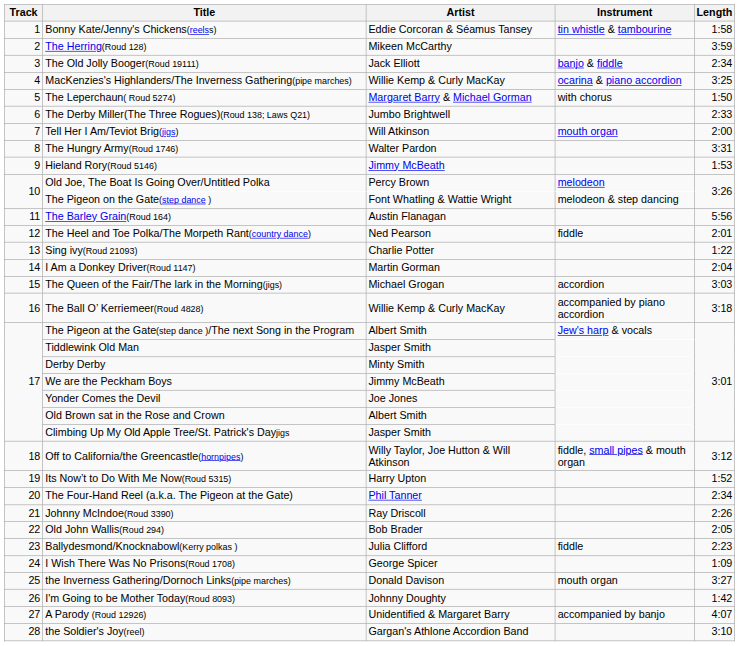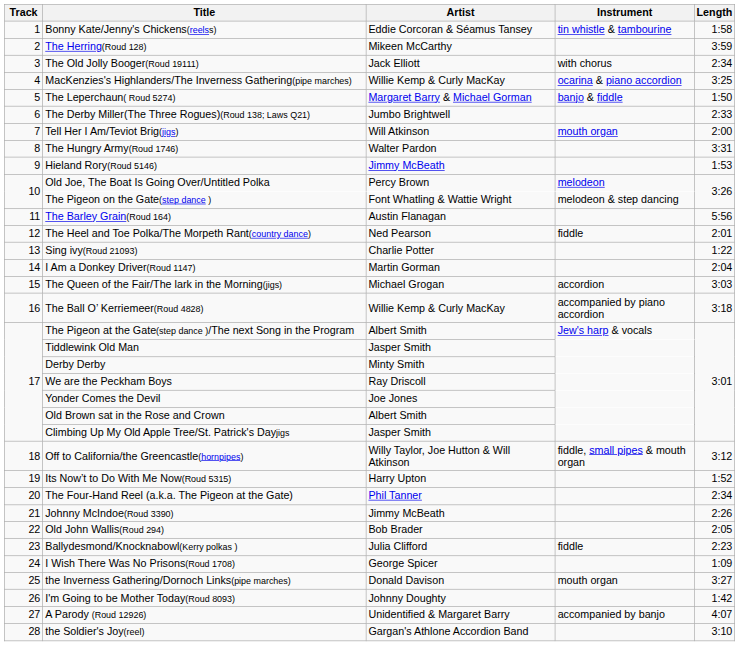(590, 64) banjo & fiddle -> (585, 64) with chorus
(585, 98) with chorus -> (590, 98) banjo & fiddle
(407, 382) Jimmy McBeath -> (397, 382) Ray Driscoll
(397, 513) Ray Driscoll -> (407, 513) Jimmy McBeath
